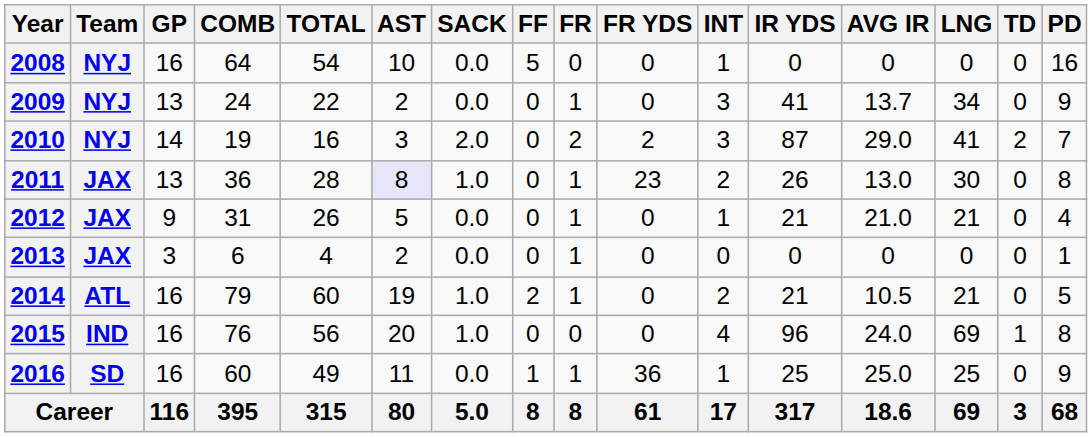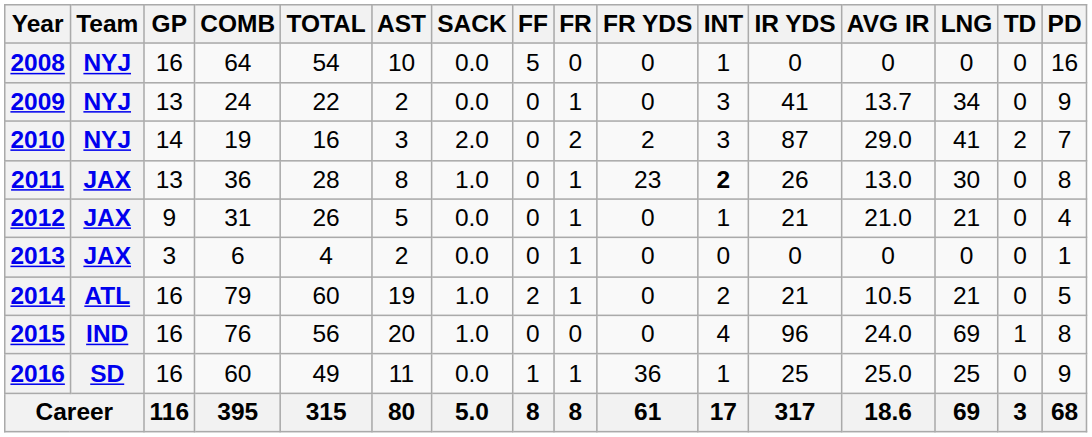(402, 179) lavender background -> (402, 179) no background
(723, 179) normal -> (723, 179) bold
